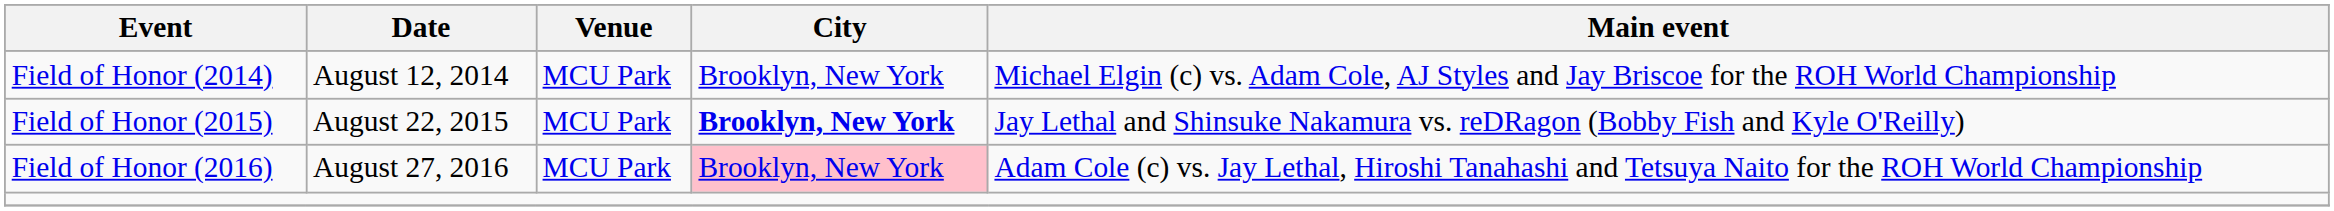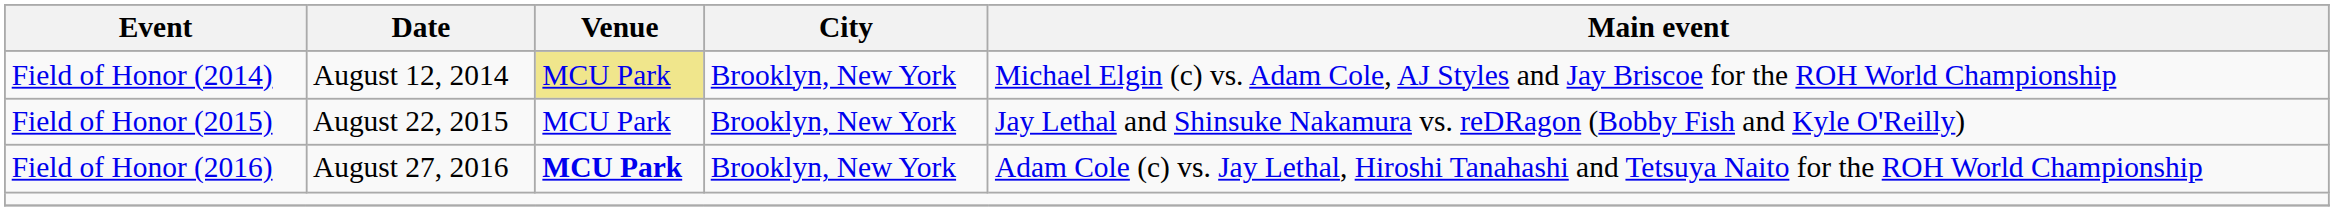(607, 74) no background -> (607, 74) khaki background
(826, 121) bold -> (833, 121) normal
(607, 167) normal -> (612, 167) bold
(821, 167) pink background -> (833, 167) no background
